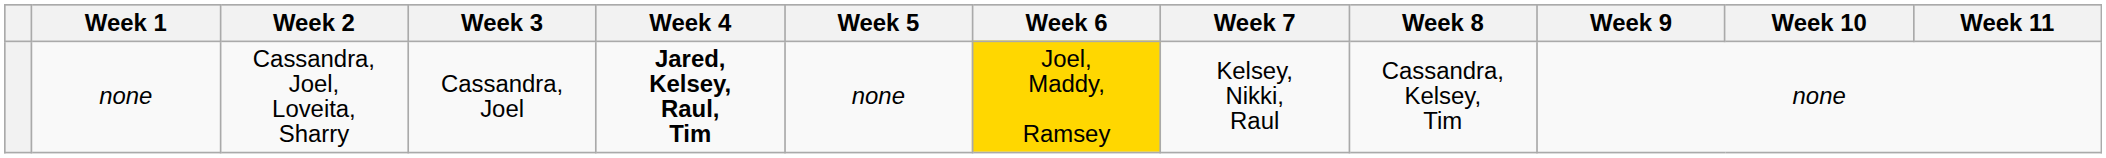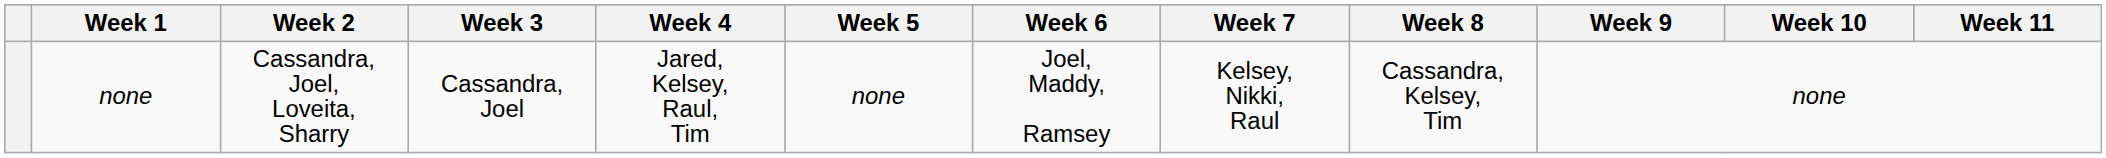(690, 96) bold -> (690, 96) normal
(1067, 96) gold background -> (1067, 96) no background
